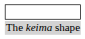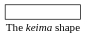(43, 28) lightgrey background -> (43, 28) no background
